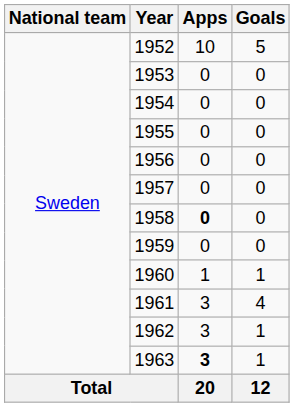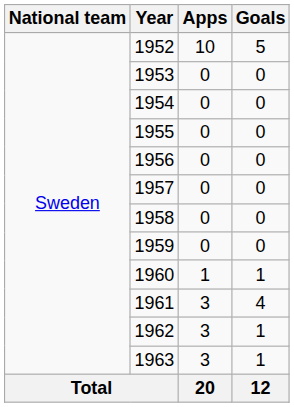(205, 217) bold -> (205, 217) normal
(205, 359) bold -> (205, 359) normal
